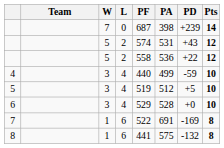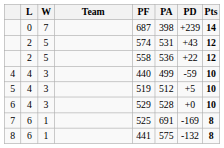columns swapped: (60, 12) <-> (124, 12)
(143, 120) 522 -> (143, 120) 525
